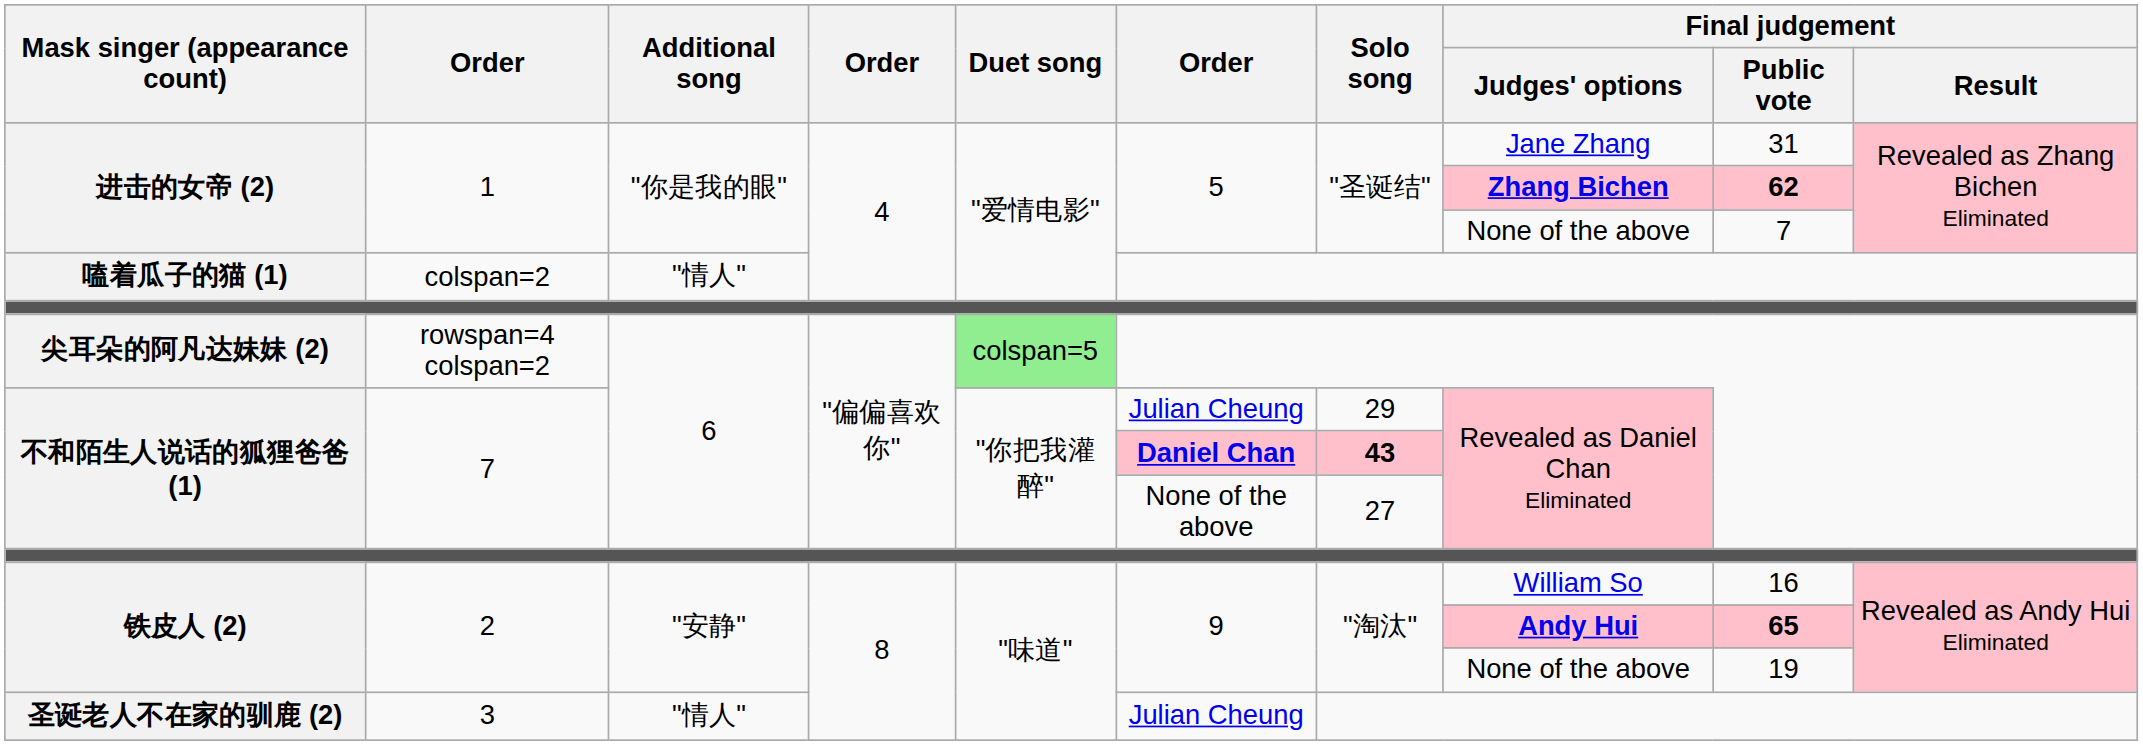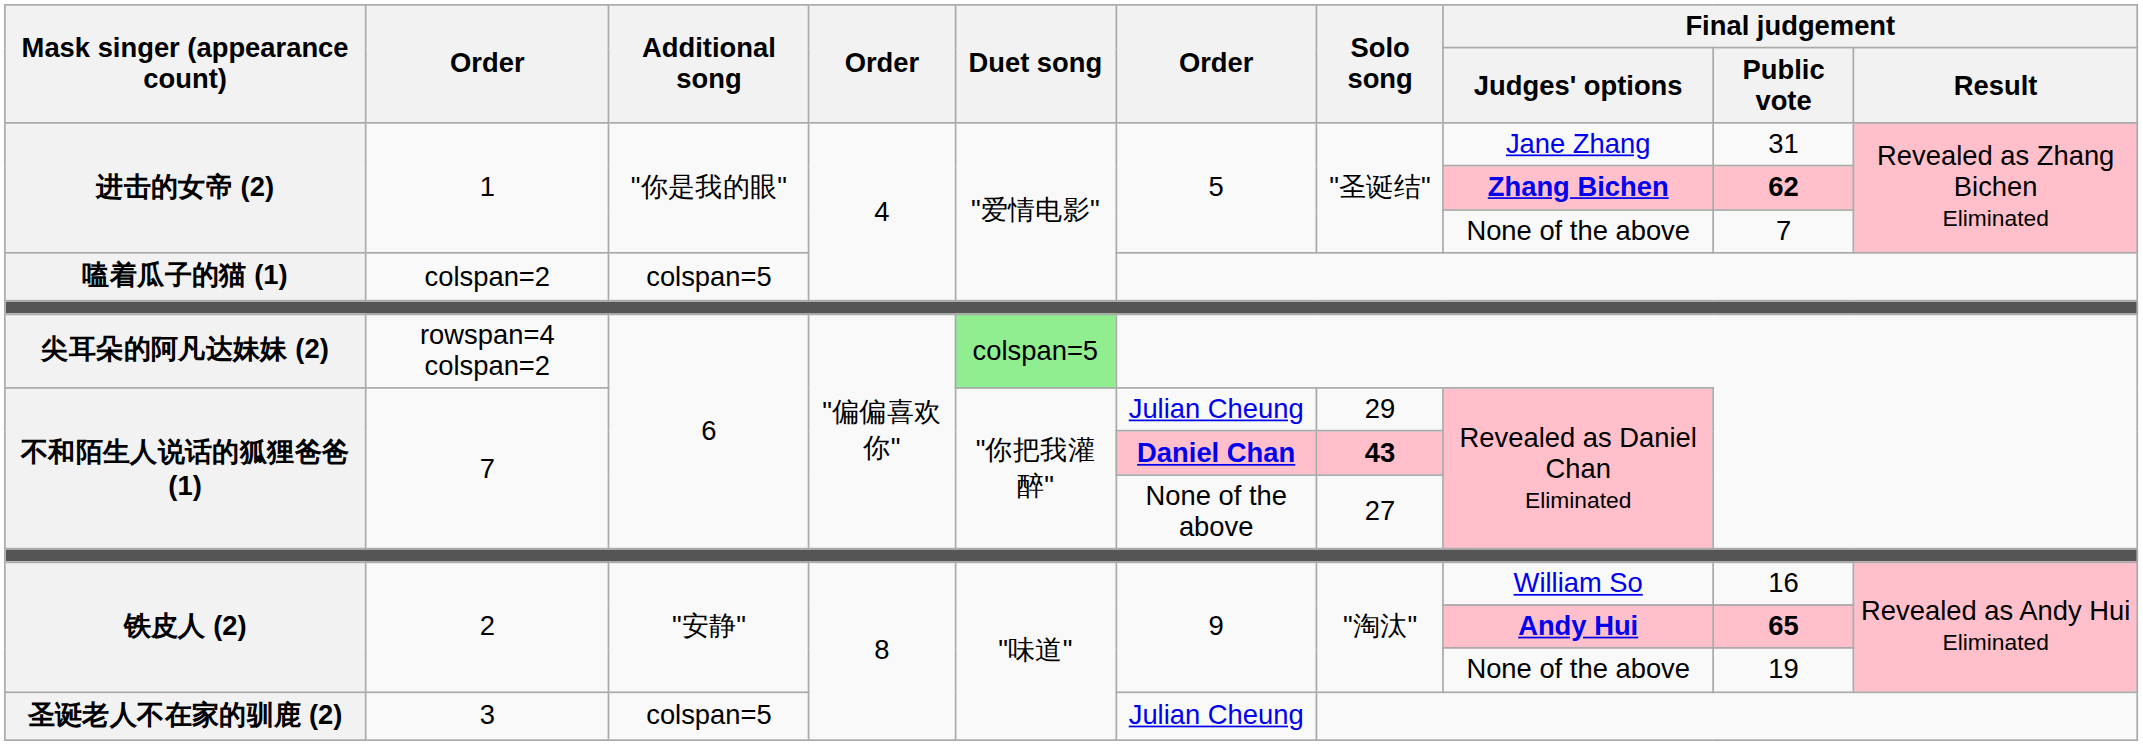(709, 275) "情人" -> (709, 276) colspan=5
(709, 714) "情人" -> (709, 715) colspan=5
